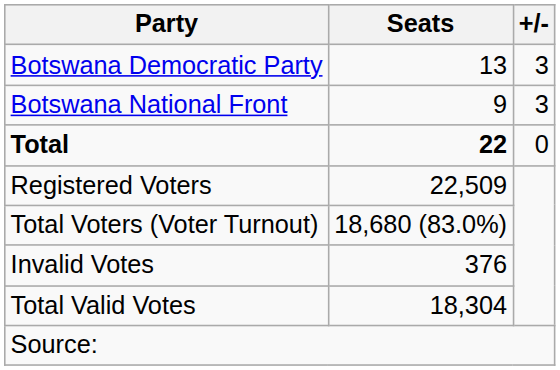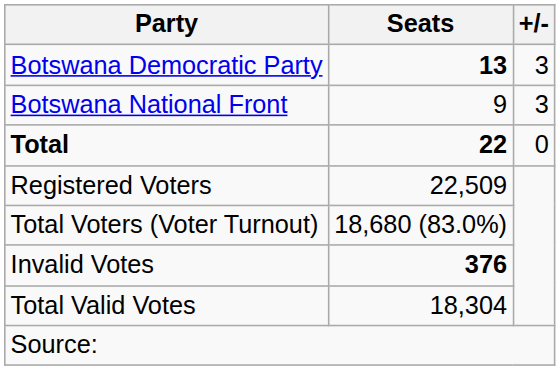(493, 64) normal -> (493, 64) bold
(486, 265) normal -> (486, 265) bold
